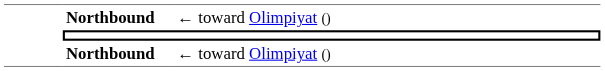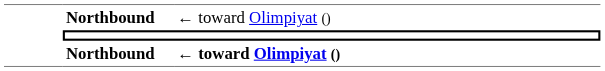(254, 53) normal -> (259, 53) bold
